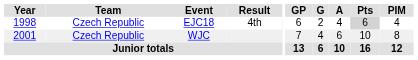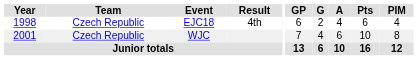(365, 23) lightgrey background -> (365, 23) no background
